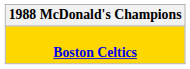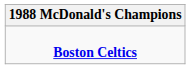(95, 52) gold background -> (95, 52) no background
